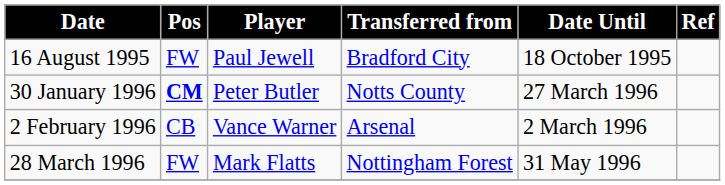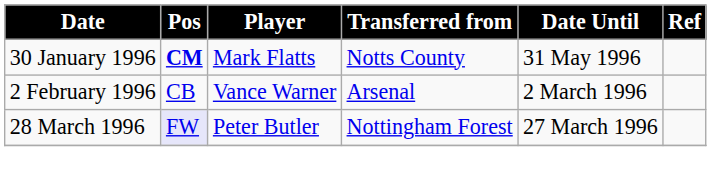- row: (80, 57)
(266, 92) Peter Butler -> (264, 57) Mark Flatts
(590, 92) 27 March 1996 -> (582, 57) 31 May 1996
(182, 162) no background -> (182, 127) lavender background
(264, 162) Mark Flatts -> (266, 127) Peter Butler
(582, 162) 31 May 1996 -> (590, 127) 27 March 1996
